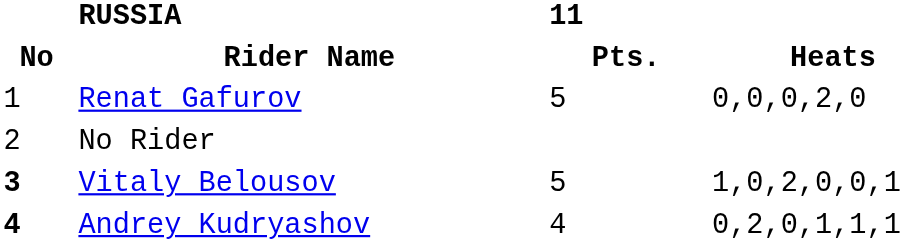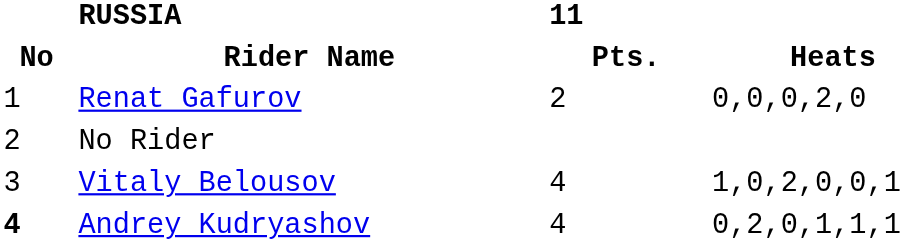(558, 100) 5 -> (558, 100) 2
(12, 183) bold -> (12, 183) normal
(558, 183) 5 -> (558, 183) 4
